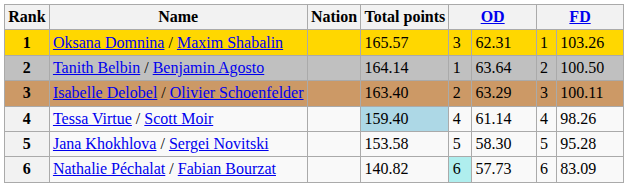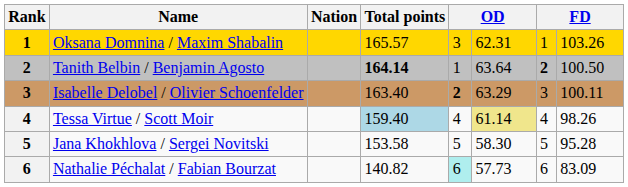(386, 67) normal -> (386, 67) bold
(544, 67) normal -> (544, 67) bold
(457, 93) normal -> (457, 93) bold
(494, 118) no background -> (494, 118) khaki background
